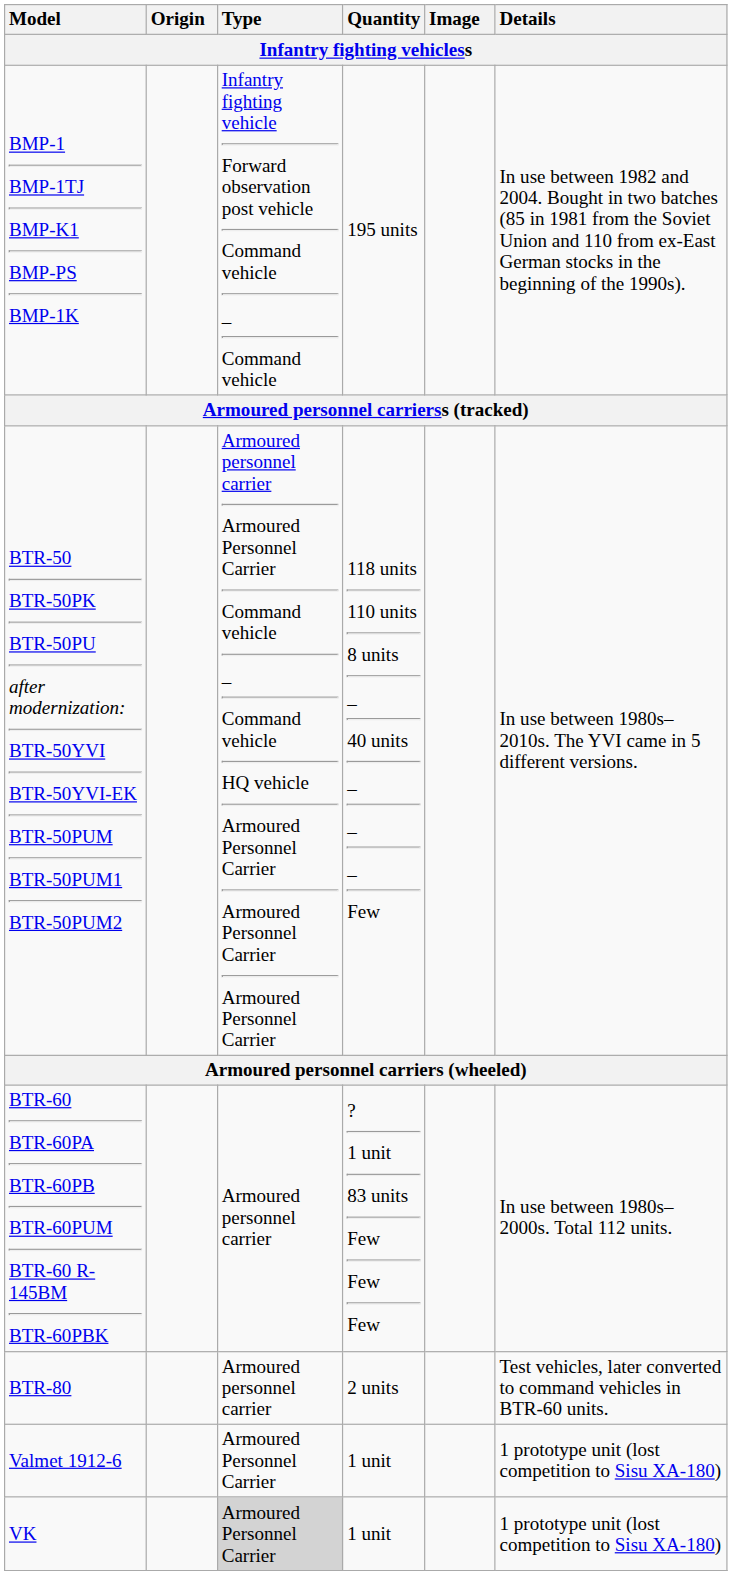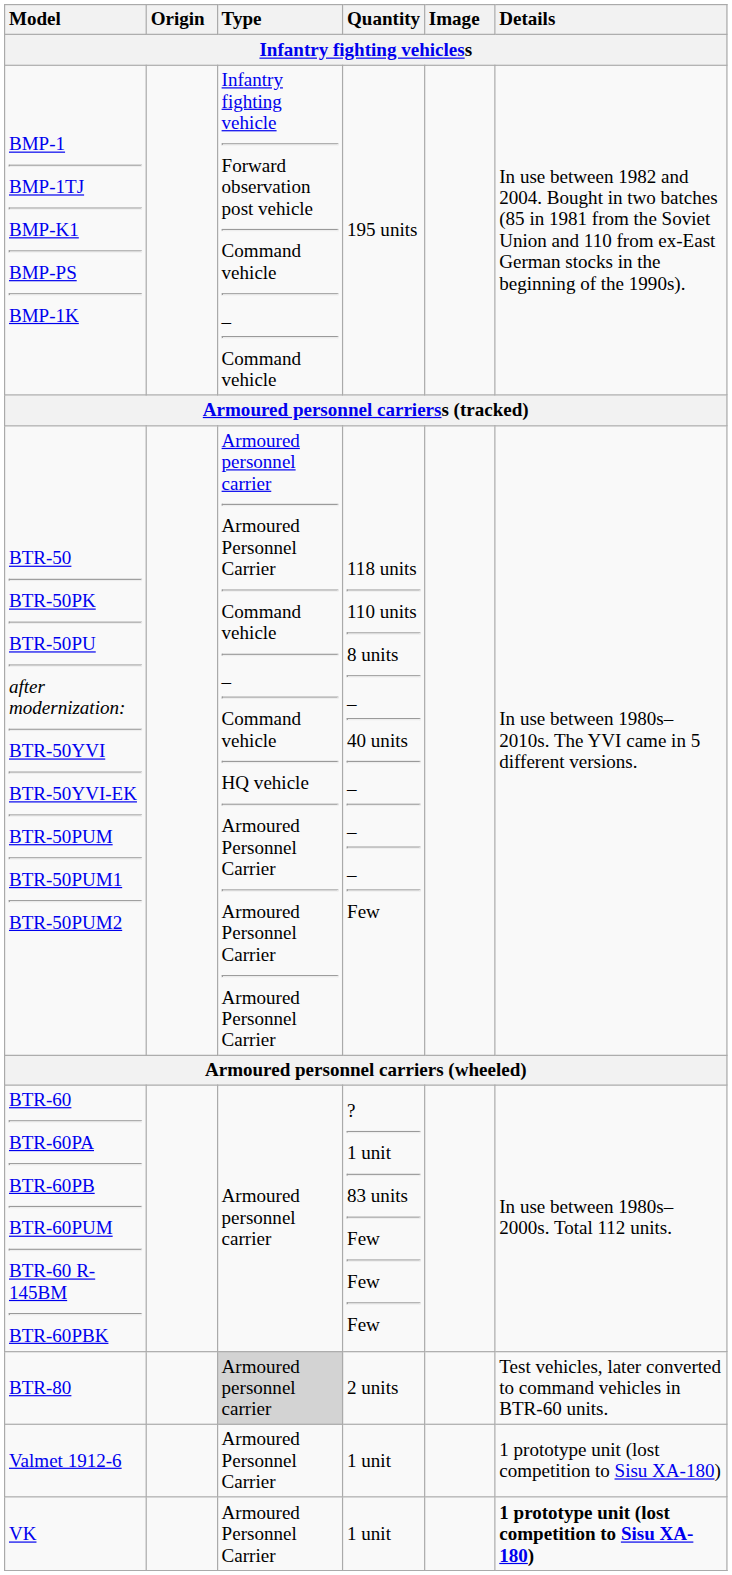(261, 1387) no background -> (261, 1387) lightgrey background
(261, 1533) lightgrey background -> (261, 1533) no background
(610, 1533) normal -> (596, 1533) bold
